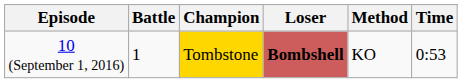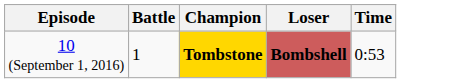- column: (380, 17)
(221, 54) normal -> (223, 54) bold
